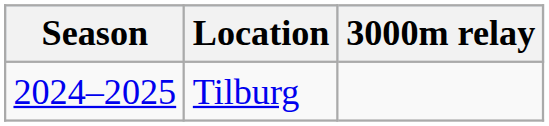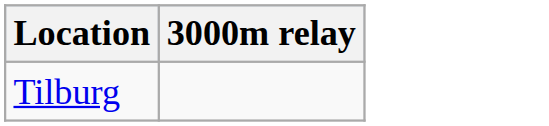- column: (95, 33)
